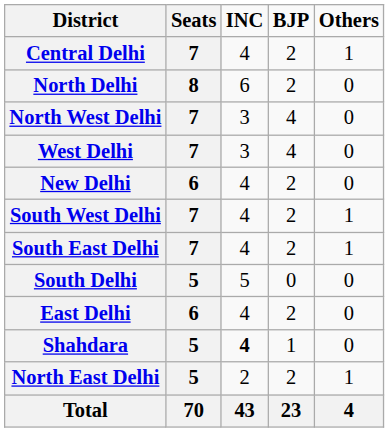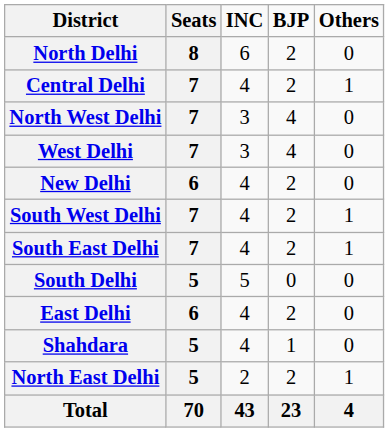rows swapped: (85, 85) <-> (85, 53)
(245, 345) bold -> (245, 345) normal
